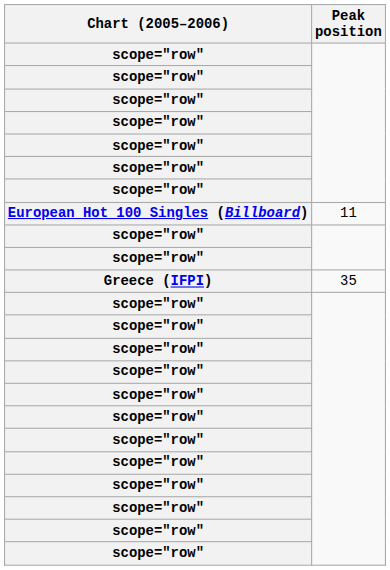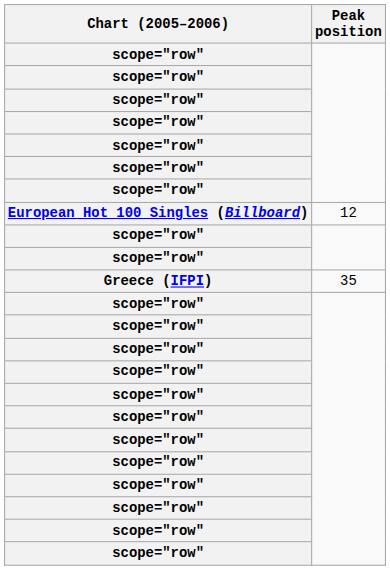(348, 213) 11 -> (348, 213) 12
